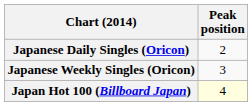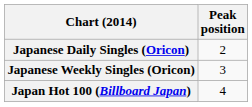(223, 91) lightyellow background -> (223, 91) no background
